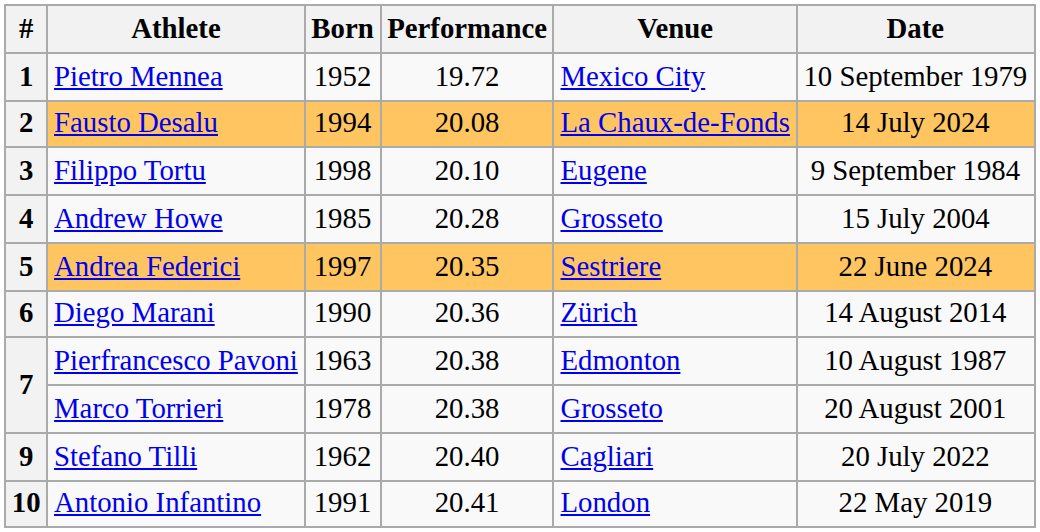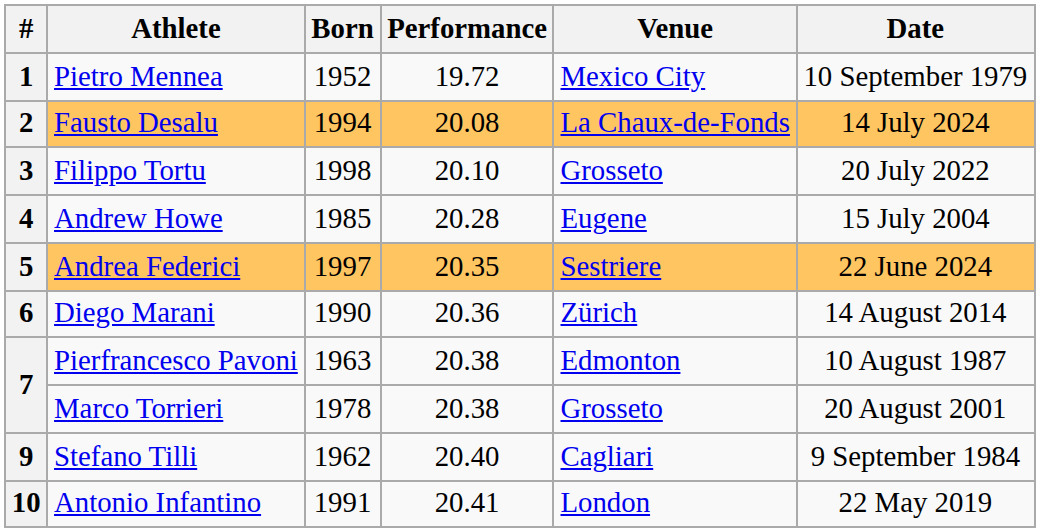(604, 171) Eugene -> (612, 171) Grosseto
(915, 171) 9 September 1984 -> (915, 171) 20 July 2022
(612, 218) Grosseto -> (604, 218) Eugene
(915, 456) 20 July 2022 -> (915, 456) 9 September 1984
